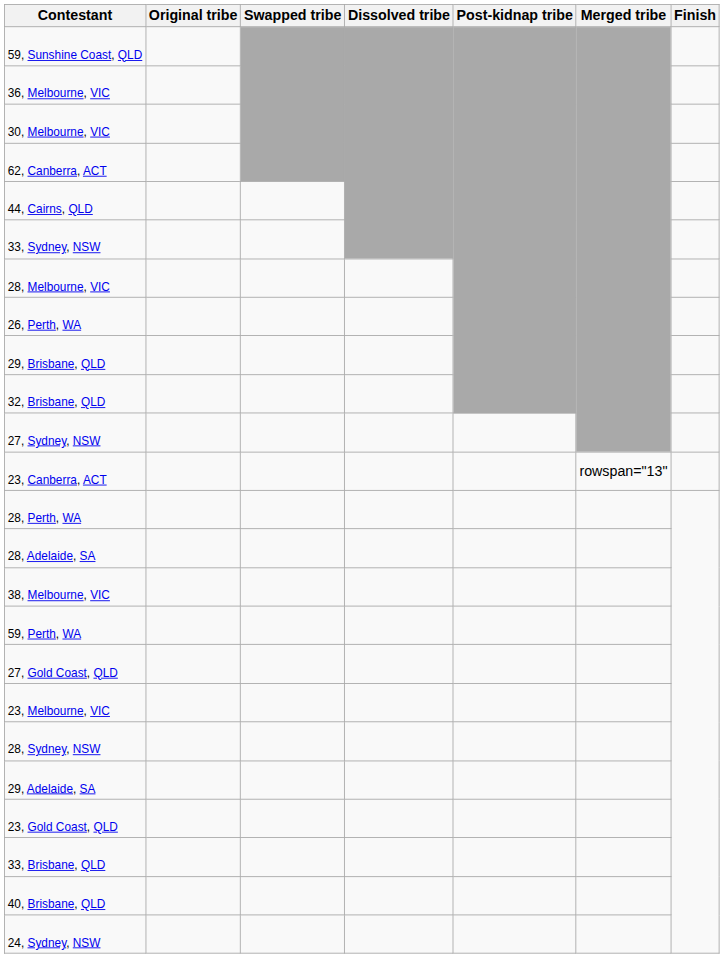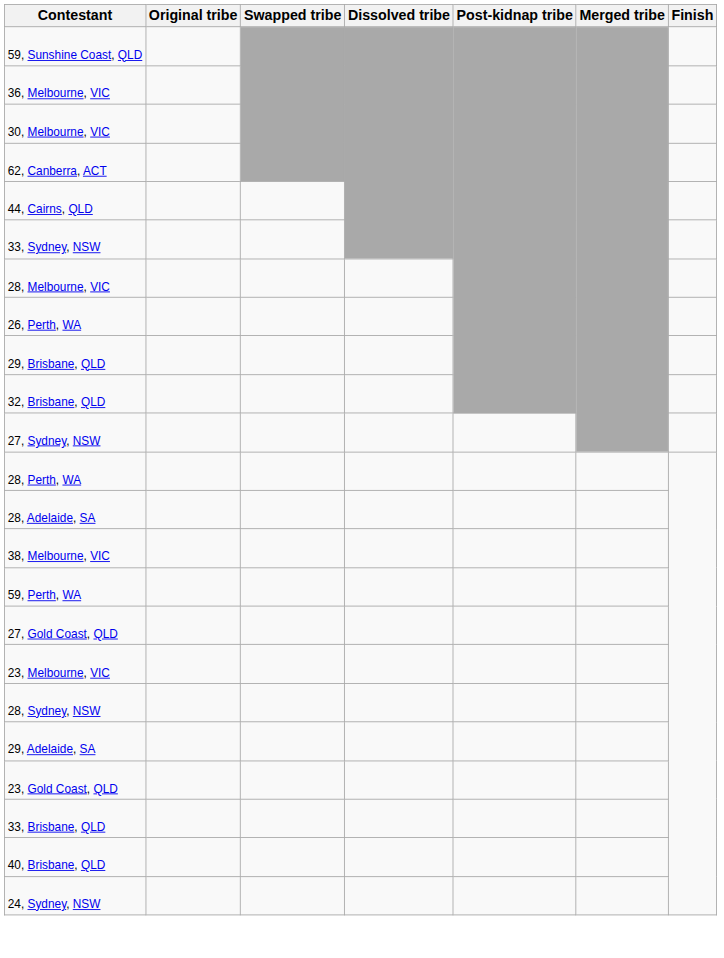- row: (57, 479)
